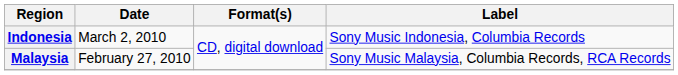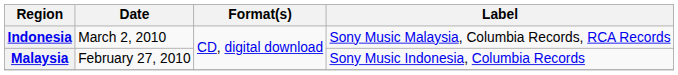(457, 37) Sony Music Indonesia, Columbia Records -> (500, 37) Sony Music Malaysia, Columbia Records, RCA Records
(500, 59) Sony Music Malaysia, Columbia Records, RCA Records -> (457, 59) Sony Music Indonesia, Columbia Records
